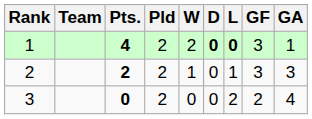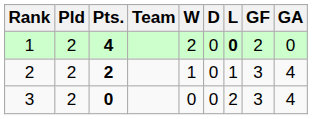columns swapped: (80, 18) <-> (162, 18)
(214, 45) bold -> (214, 45) normal
(258, 45) 3 -> (258, 45) 2
(291, 45) 1 -> (291, 45) 0
(291, 72) 3 -> (291, 72) 4
(258, 99) 2 -> (258, 99) 3
